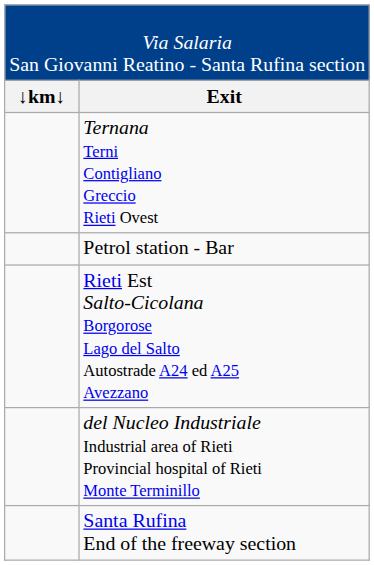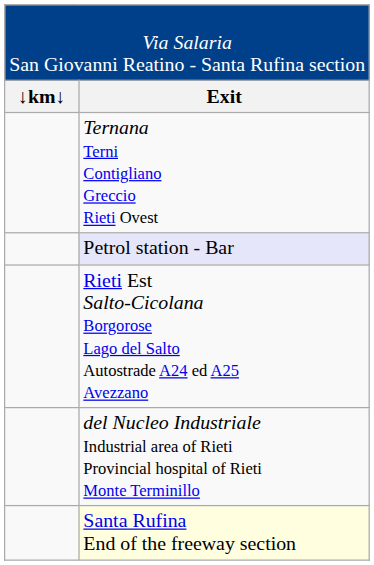(159, 248) no background -> (159, 248) lavender background
(190, 532) no background -> (190, 532) lightyellow background
